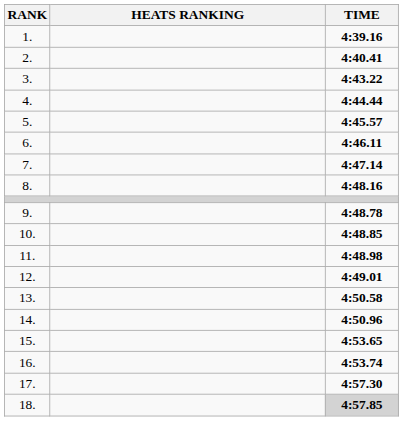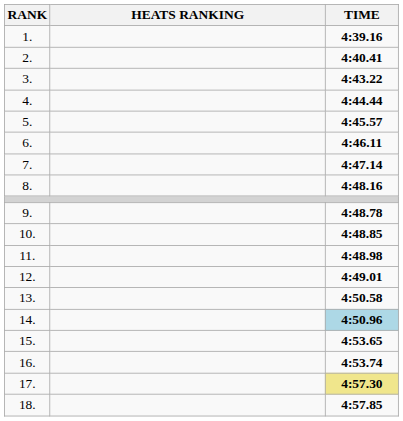(362, 319) no background -> (362, 319) lightblue background
(362, 383) no background -> (362, 383) khaki background
(362, 405) lightgrey background -> (362, 405) no background
